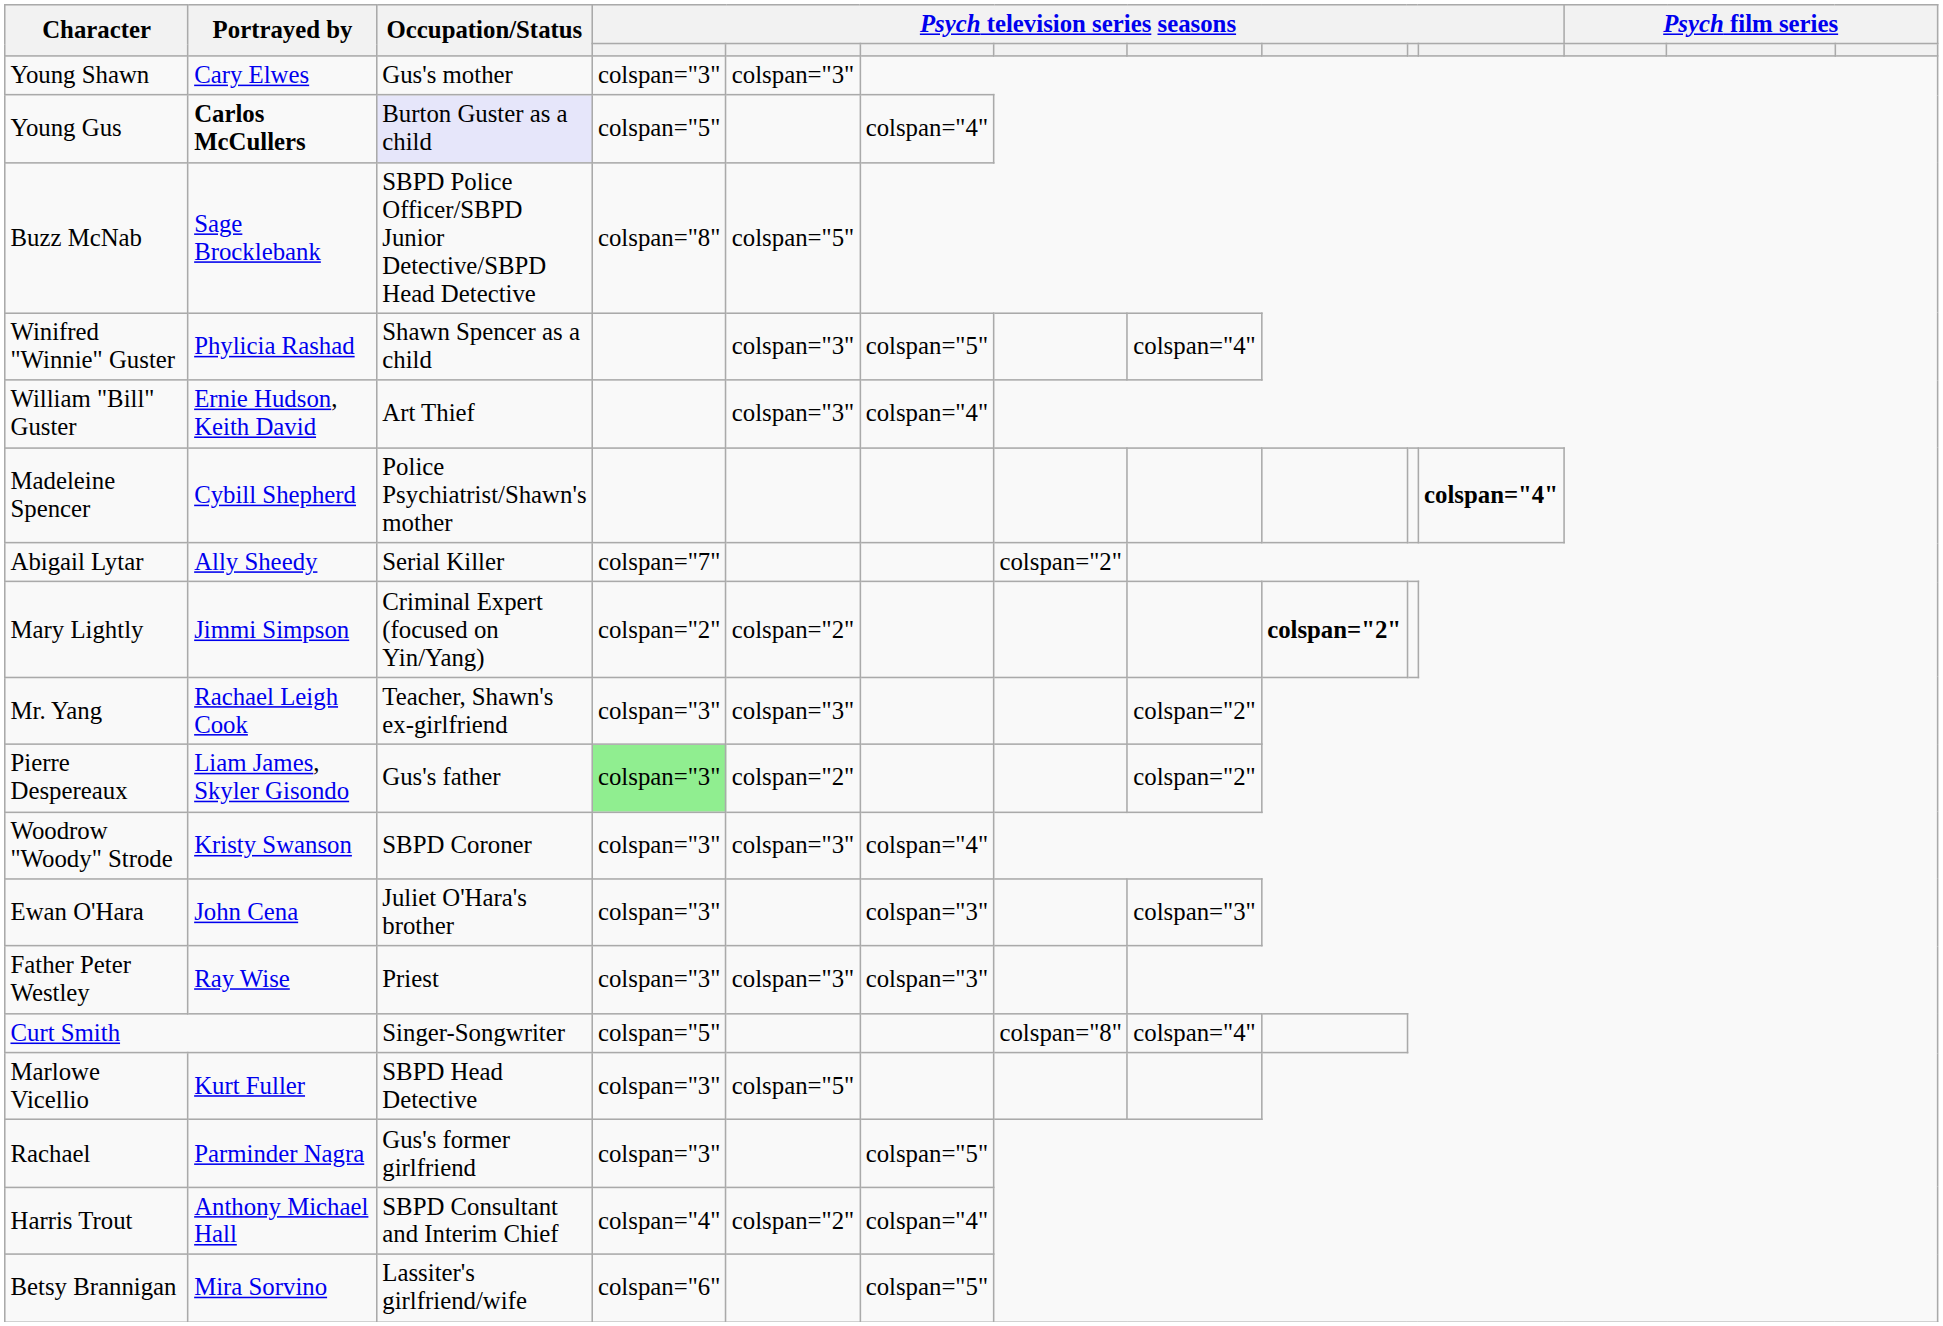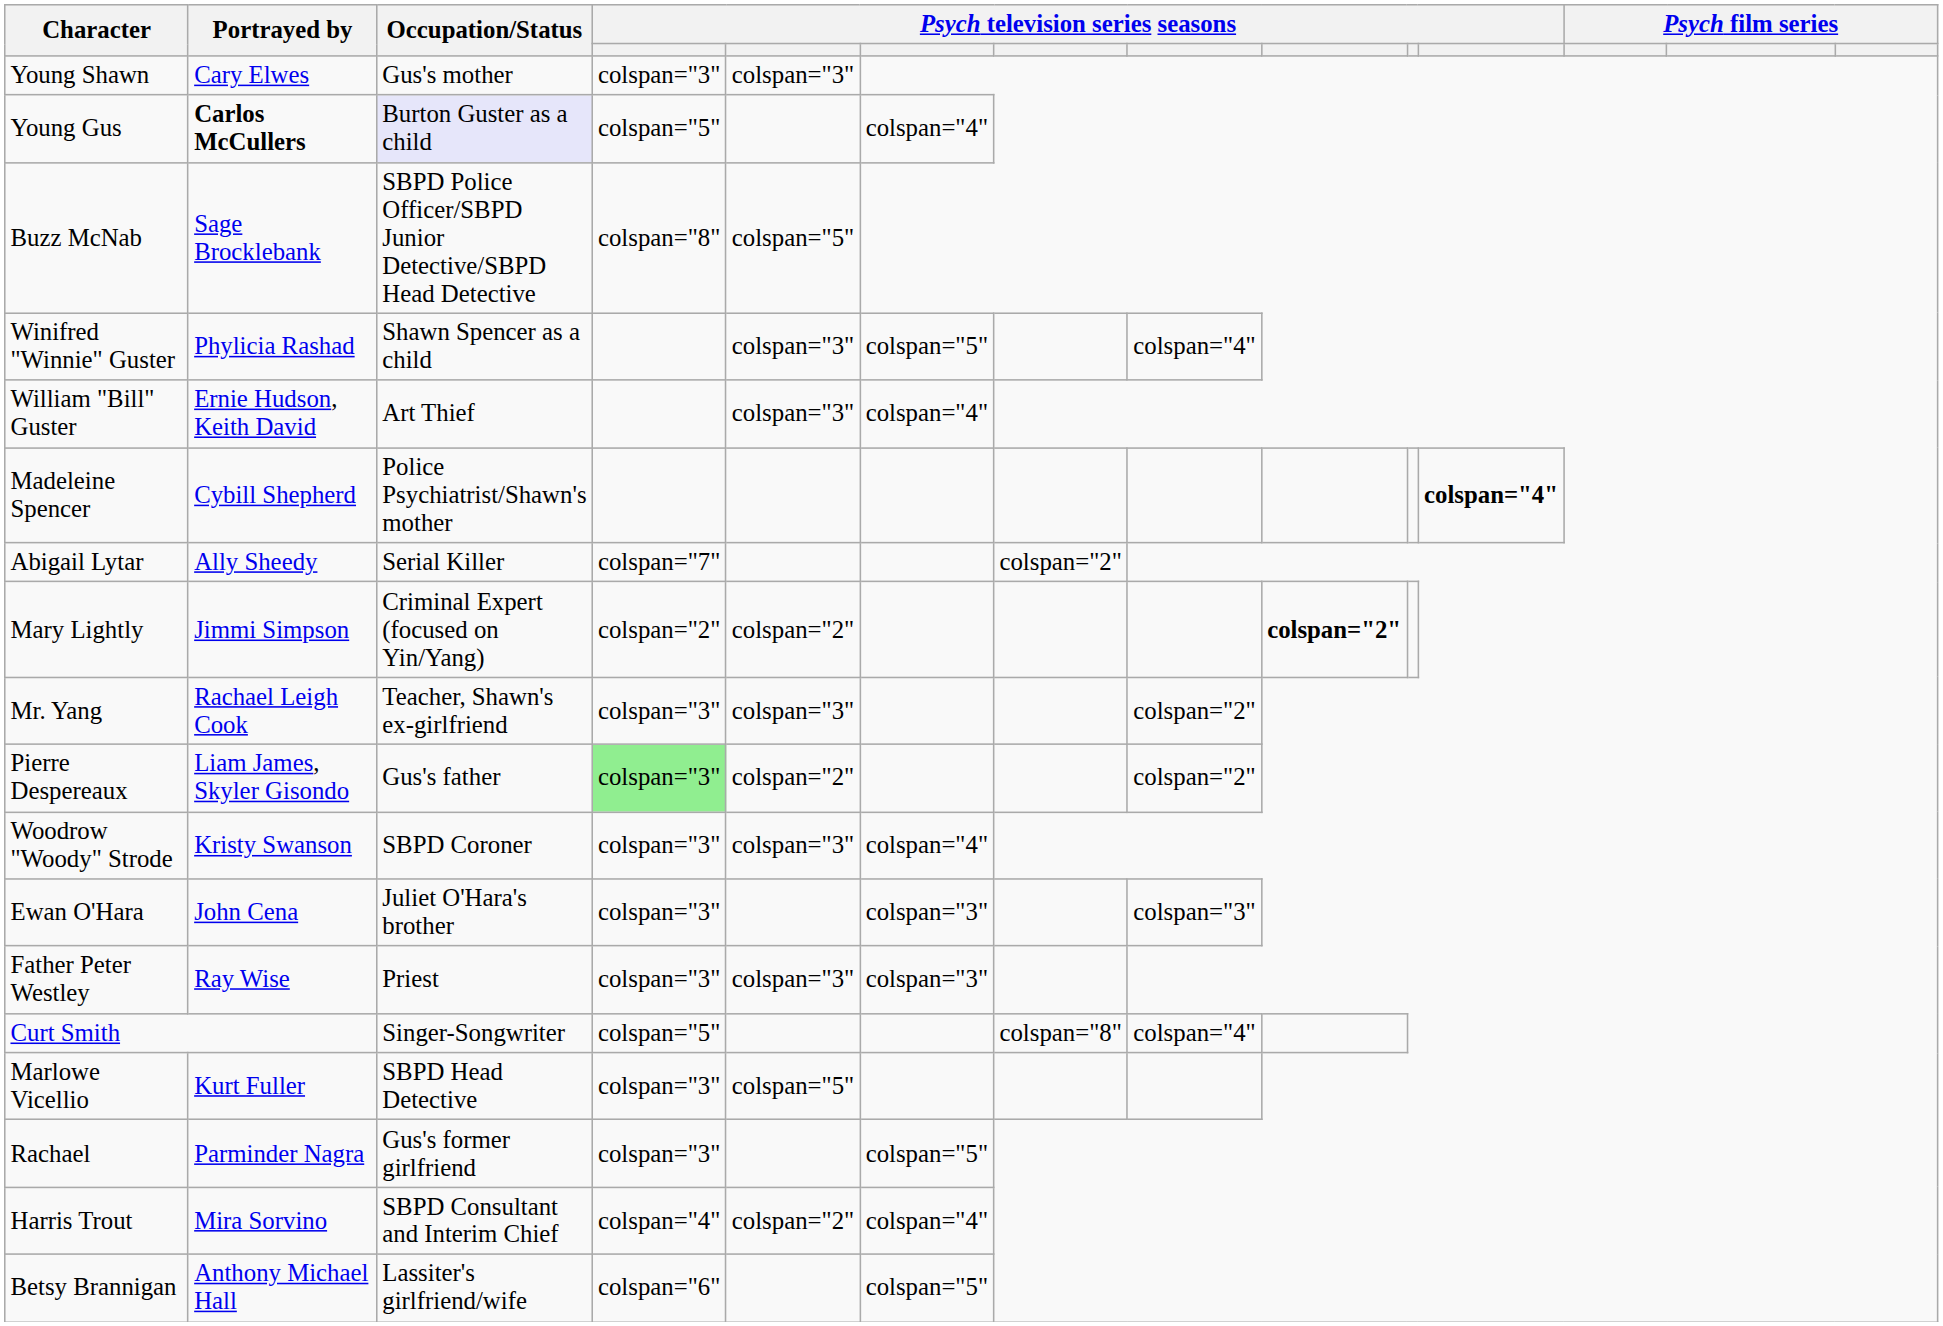(281, 1220) Anthony Michael Hall -> (261, 1220) Mira Sorvino
(261, 1287) Mira Sorvino -> (281, 1287) Anthony Michael Hall
